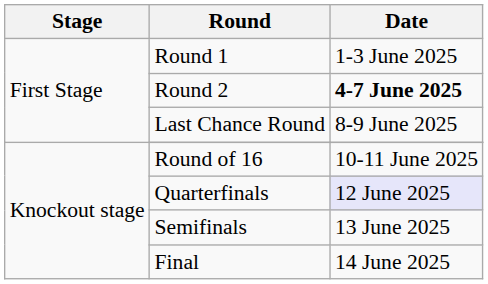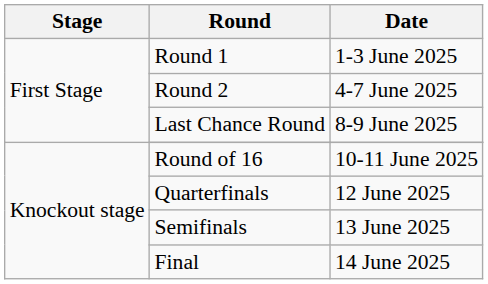(399, 90) bold -> (396, 90) normal
(393, 192) lavender background -> (393, 192) no background
